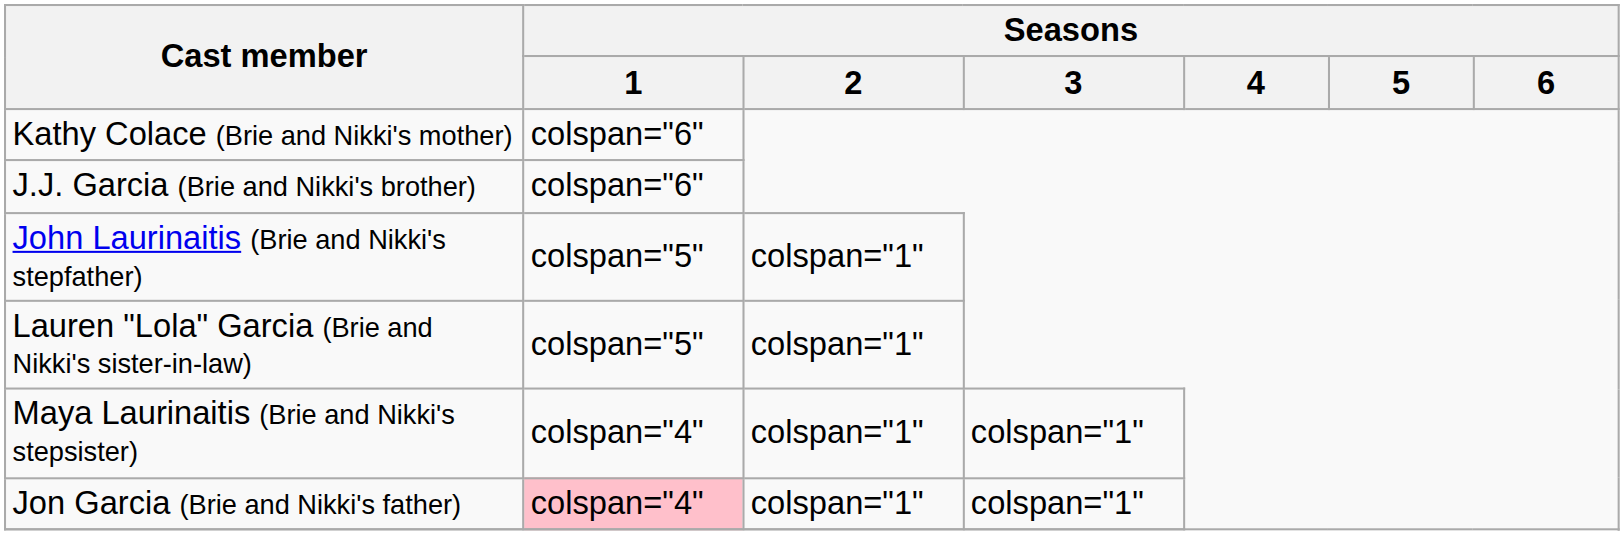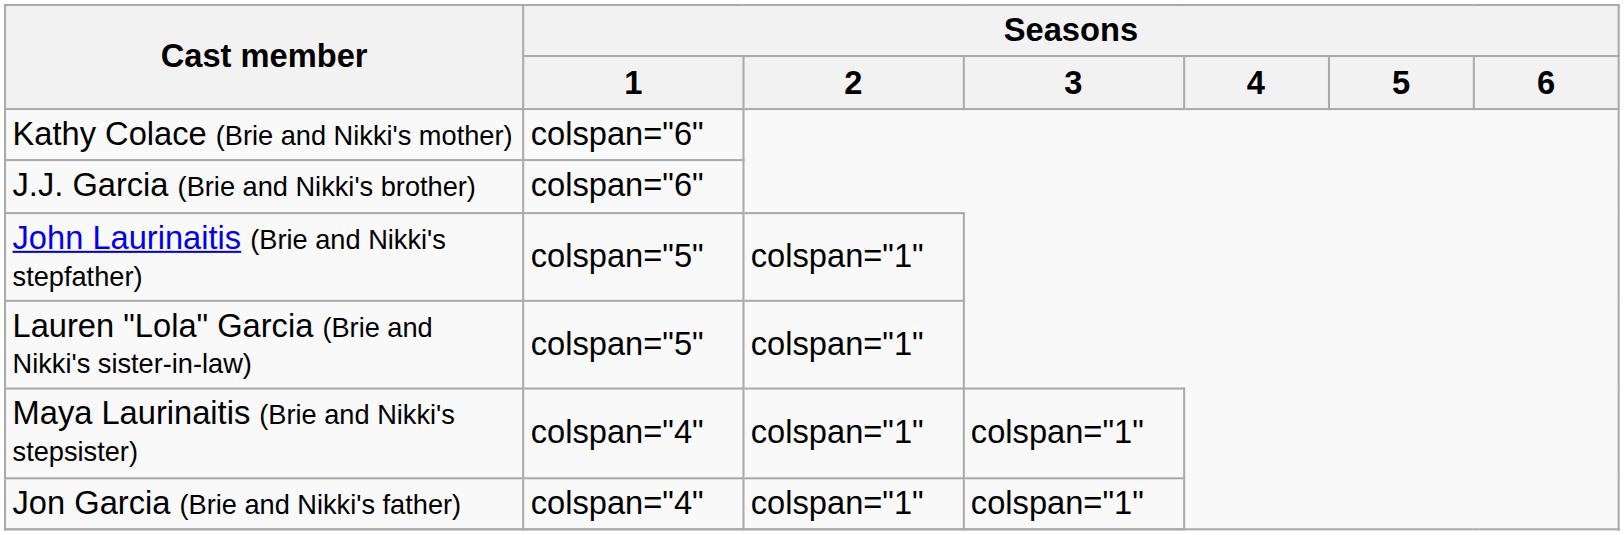(617, 502) pink background -> (617, 502) no background
